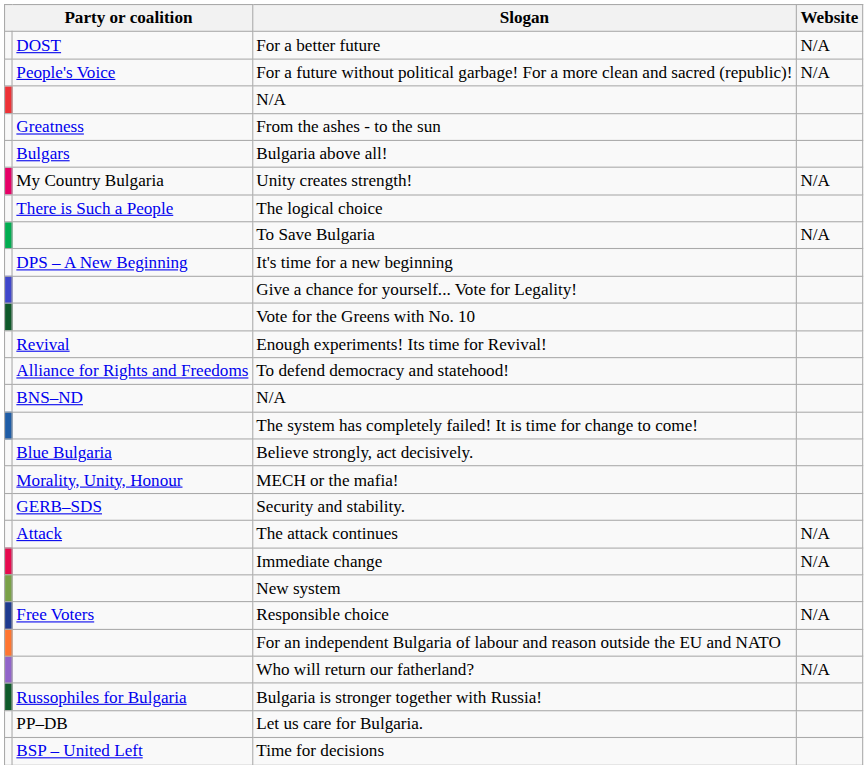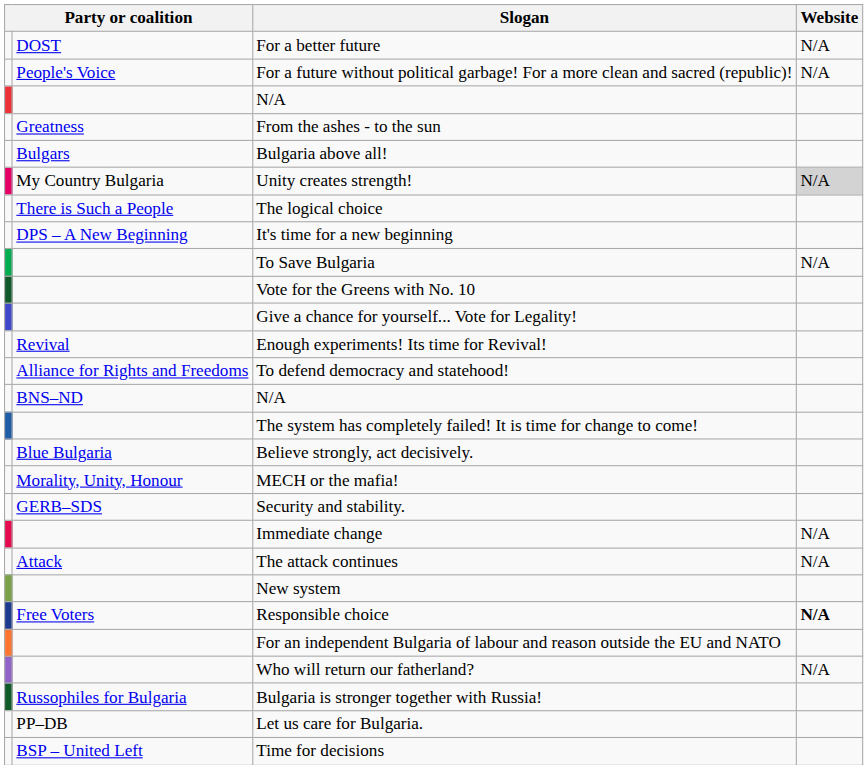(815, 180) no background -> (815, 180) lightgrey background
rows swapped: (102, 262) <-> (132, 235)
rows swapped: (132, 317) <-> (132, 290)
rows swapped: (39, 533) <-> (132, 561)
(815, 615) normal -> (815, 615) bold
